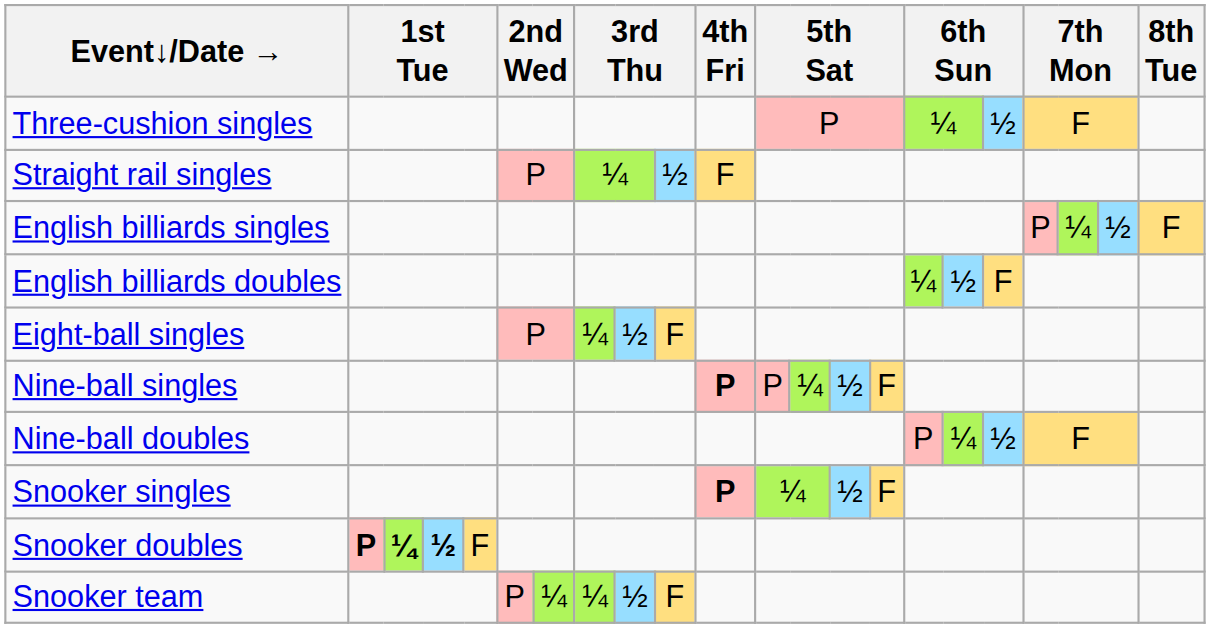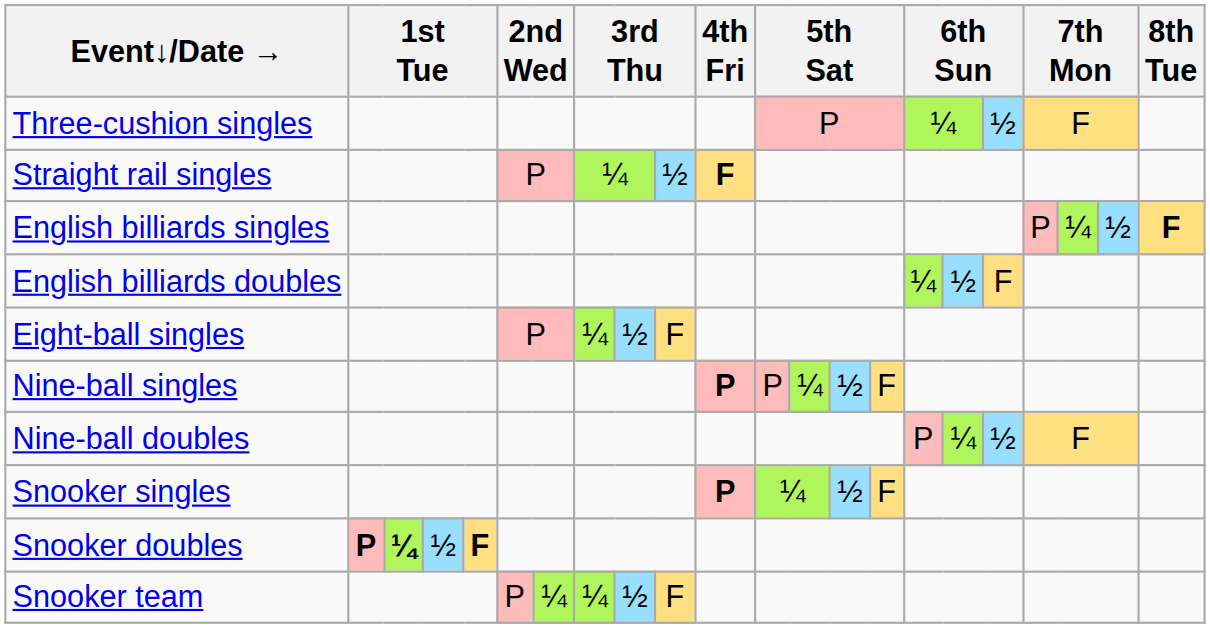(725, 175) normal -> (725, 175) bold
(1171, 228) normal -> (1171, 228) bold
(443, 544) bold -> (443, 544) normal
(480, 544) normal -> (480, 544) bold
